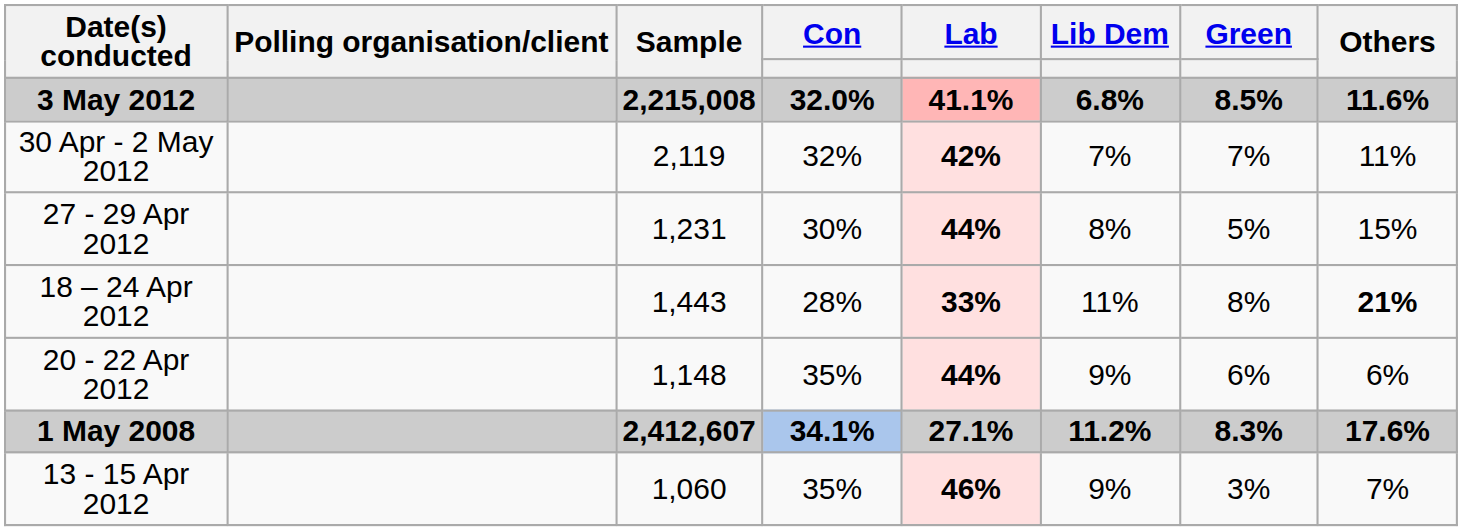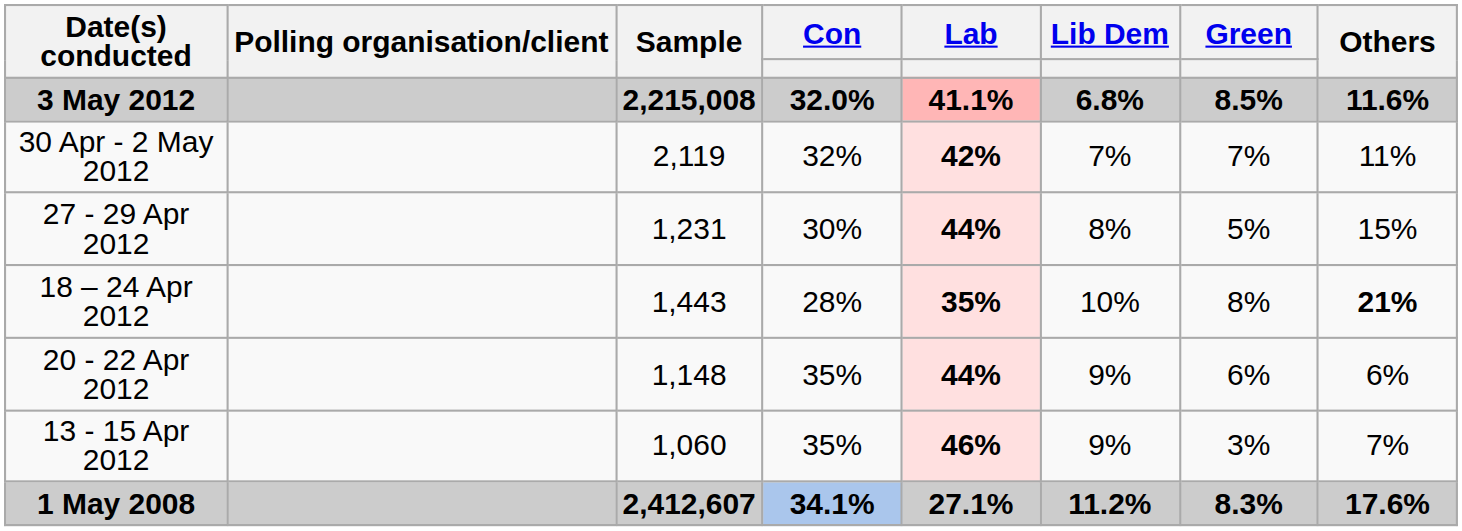(971, 302) 33% -> (971, 302) 35%
(1110, 302) 11% -> (1110, 302) 10%
rows swapped: (116, 489) <-> (116, 432)
